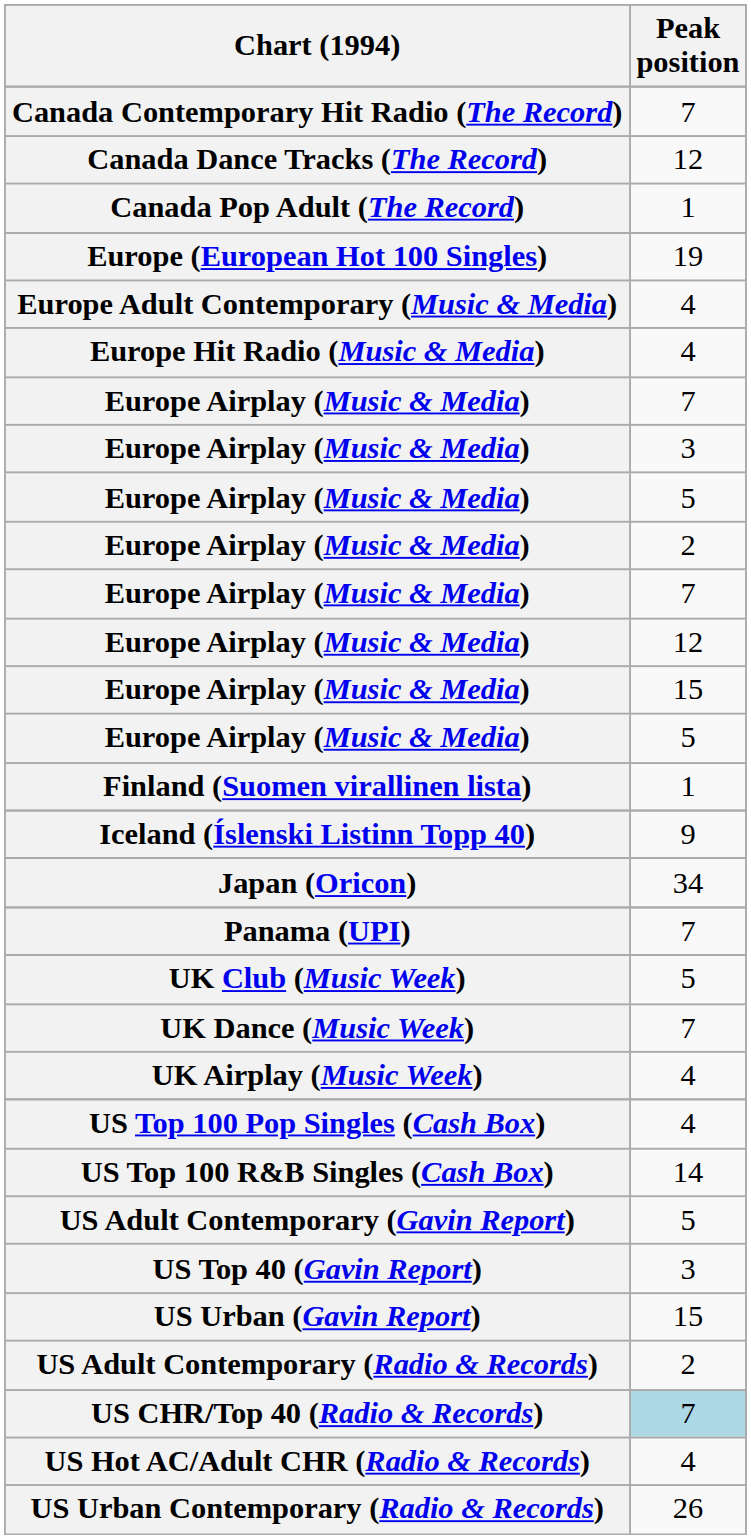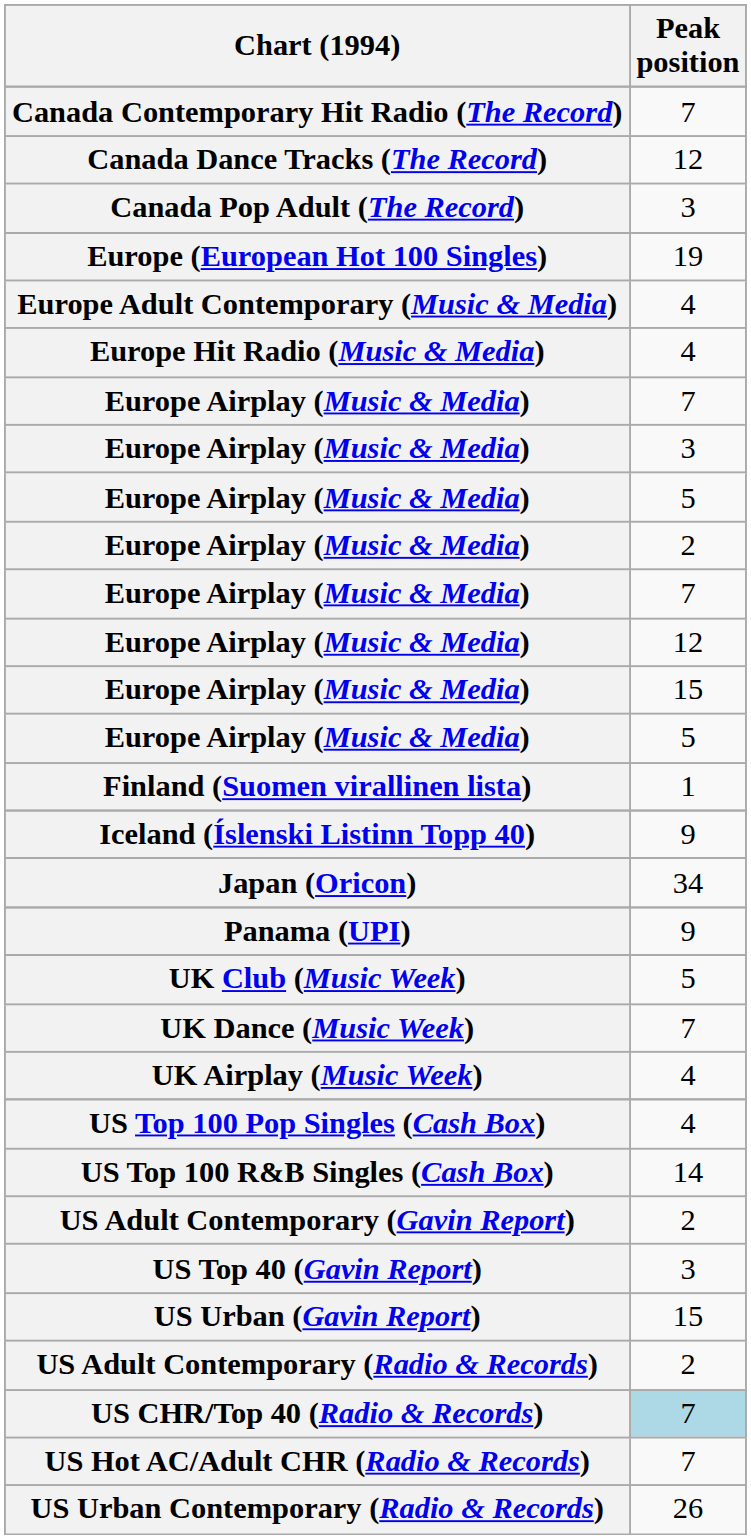(688, 207) 1 -> (688, 207) 3
(688, 930) 7 -> (688, 930) 9
(688, 1219) 5 -> (688, 1219) 2
(688, 1460) 4 -> (688, 1460) 7
